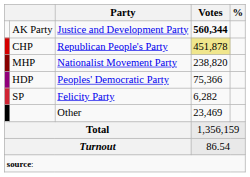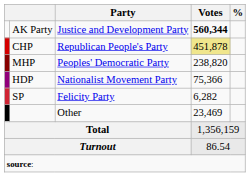(117, 63) Nationalist Movement Party -> (113, 63) Peoples' Democratic Party
(113, 79) Peoples' Democratic Party -> (117, 79) Nationalist Movement Party
